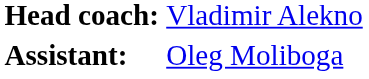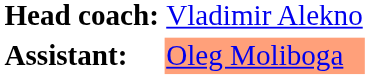(255, 55) no background -> (255, 55) lightsalmon background
